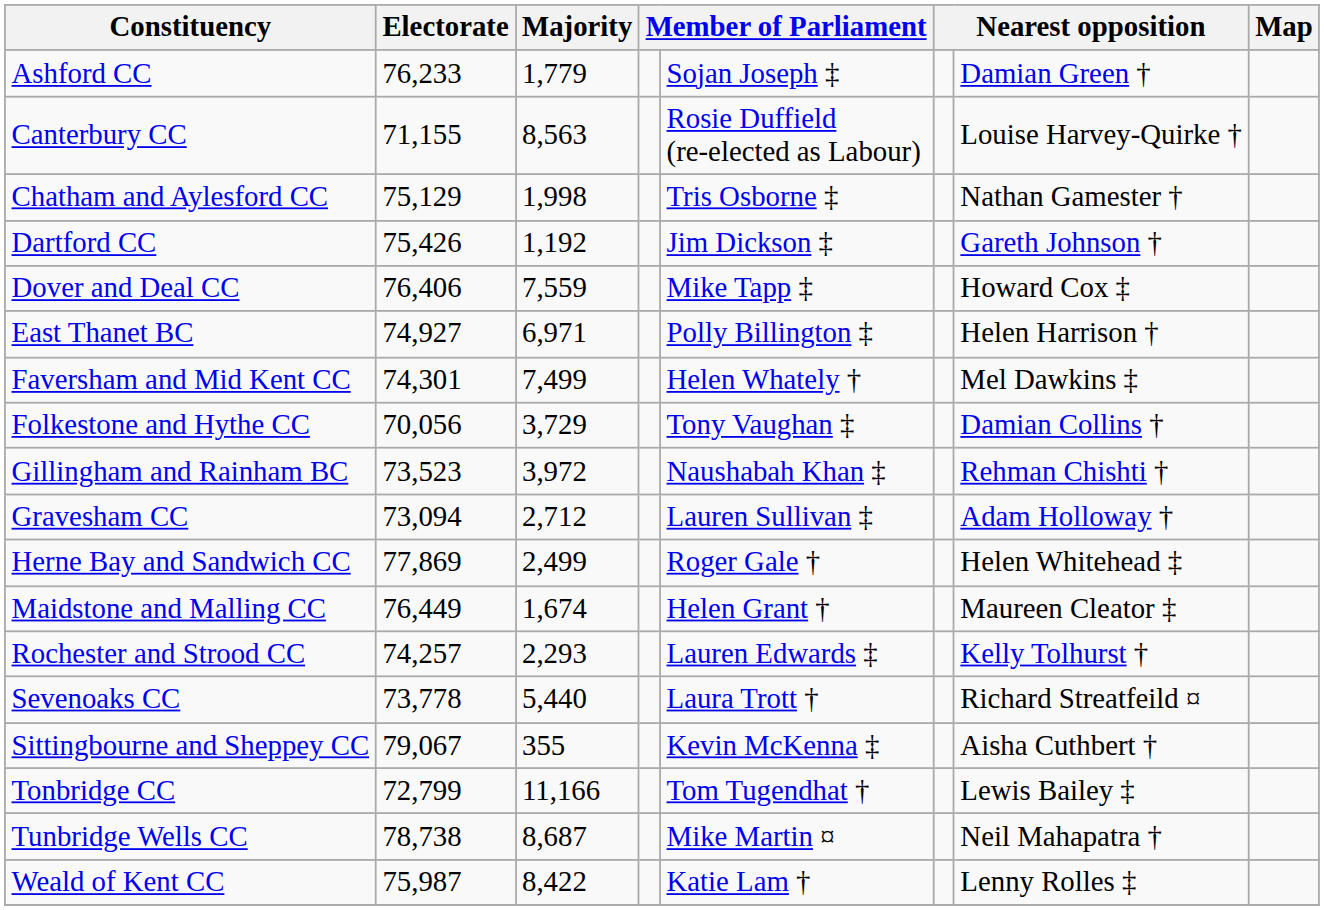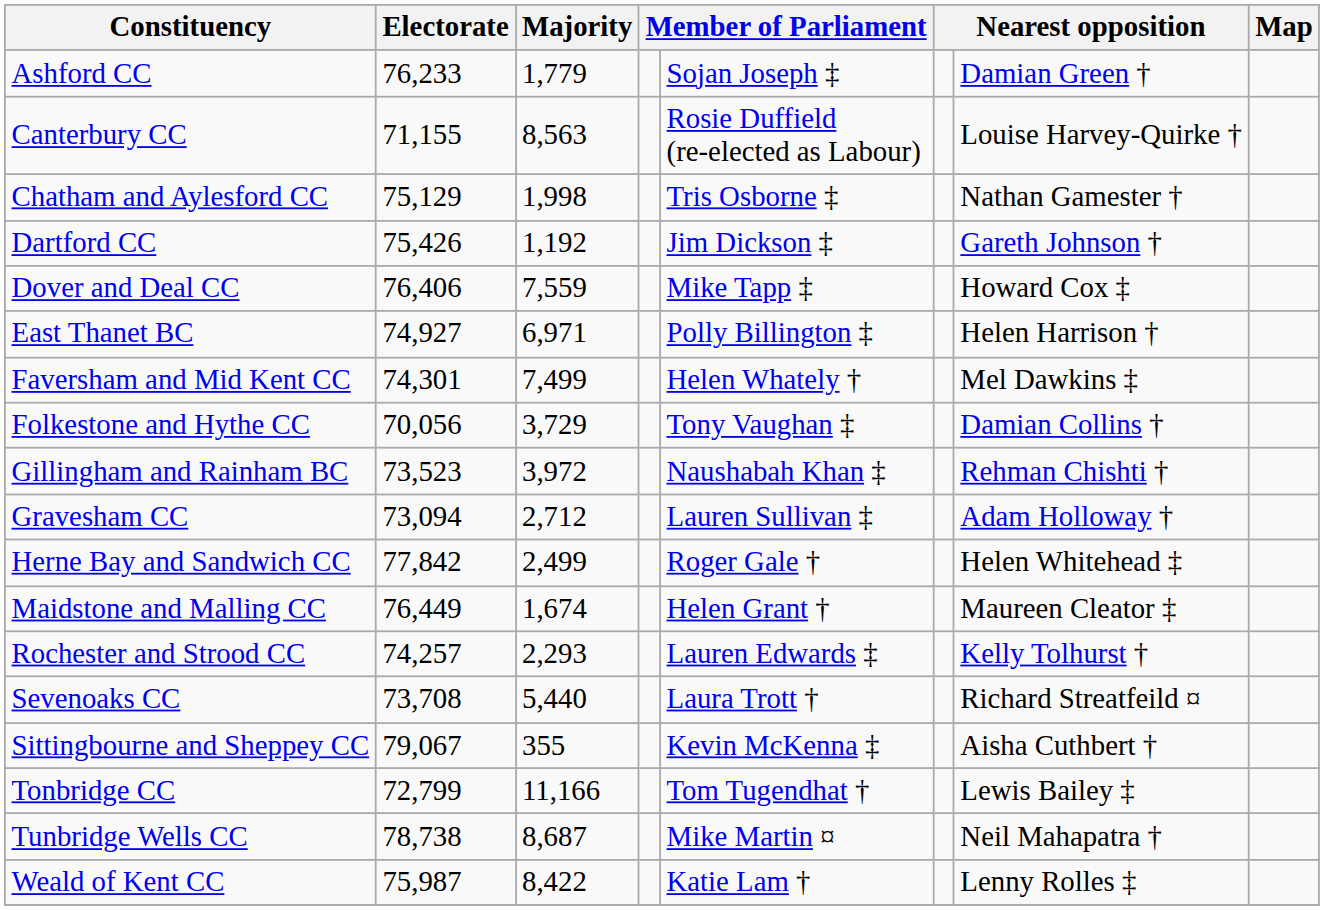(422, 562) 77,869 -> (422, 562) 77,842
(422, 699) 73,778 -> (422, 699) 73,708
